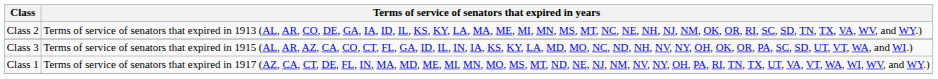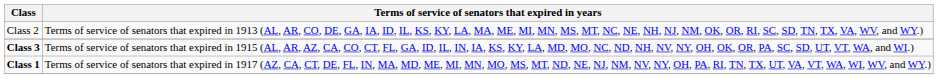(23, 47) normal -> (23, 47) bold
(23, 64) normal -> (23, 64) bold
